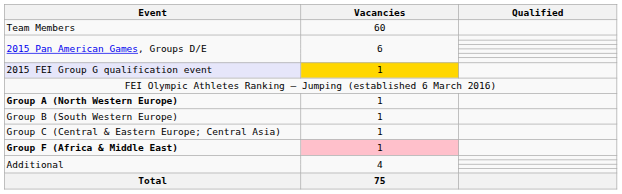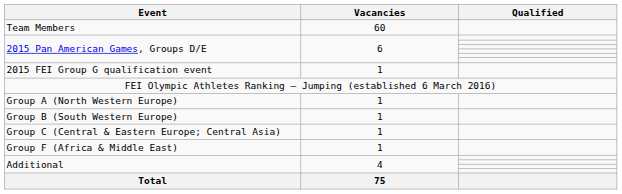(109, 70) lavender background -> (109, 70) no background
(380, 70) gold background -> (380, 70) no background
(92, 101) bold -> (92, 101) normal
(92, 147) bold -> (92, 147) normal
(380, 147) pink background -> (380, 147) no background
